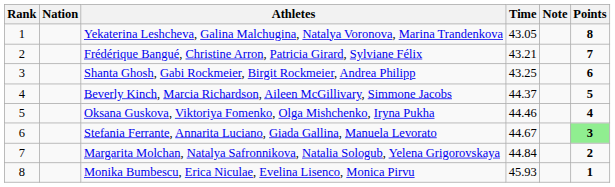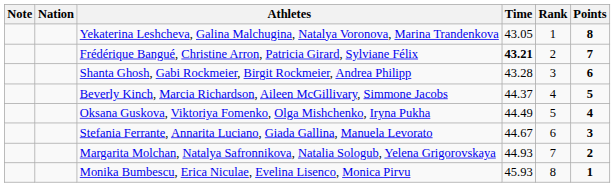columns swapped: (22, 14) <-> (555, 14)
(523, 53) normal -> (519, 53) bold
(523, 73) 43.25 -> (519, 73) 43.28
(523, 113) 44.46 -> (519, 113) 44.49
(590, 133) lightgreen background -> (590, 133) no background
(523, 152) 44.84 -> (519, 152) 44.93
